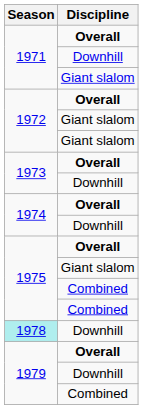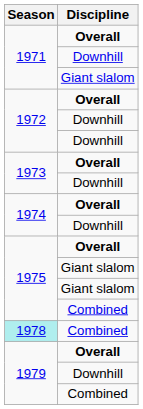(98, 120) Giant slalom -> (98, 120) Downhill
(98, 141) Giant slalom -> (98, 141) Downhill
(98, 288) Combined -> (98, 288) Giant slalom
(98, 330) Downhill -> (98, 330) Combined
